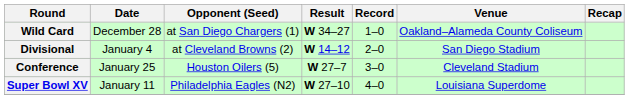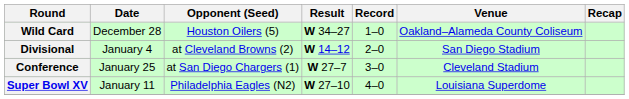(233, 31) at San Diego Chargers (1) -> (233, 31) Houston Oilers (5)
(233, 67) Houston Oilers (5) -> (233, 67) at San Diego Chargers (1)
